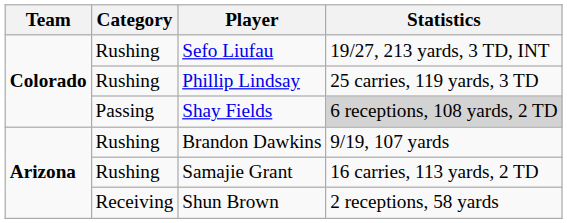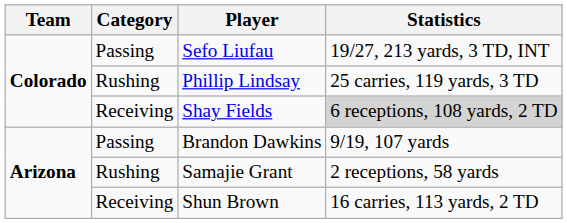(128, 50) Rushing -> (125, 50) Passing
(125, 111) Passing -> (134, 111) Receiving
(128, 141) Rushing -> (125, 141) Passing
(434, 172) 16 carries, 113 yards, 2 TD -> (414, 172) 2 receptions, 58 yards
(414, 202) 2 receptions, 58 yards -> (434, 202) 16 carries, 113 yards, 2 TD
